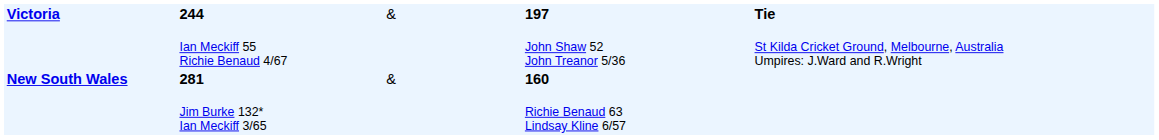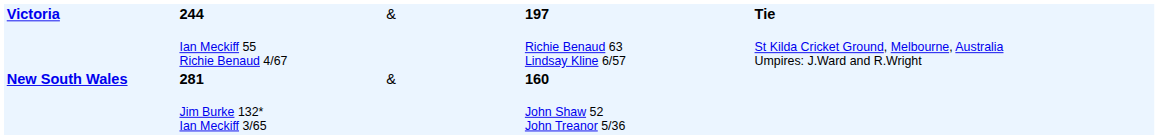(575, 54) John Shaw 52 John Treanor 5/36 -> (575, 54) Richie Benaud 63 Lindsay Kline 6/57
(575, 119) Richie Benaud 63 Lindsay Kline 6/57 -> (575, 119) John Shaw 52 John Treanor 5/36
